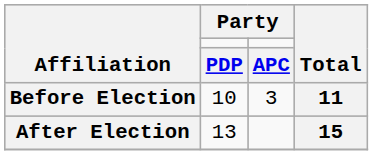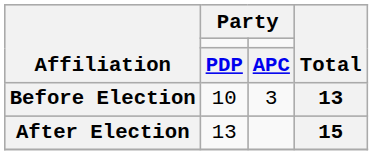(331, 99) 11 -> (331, 99) 13
